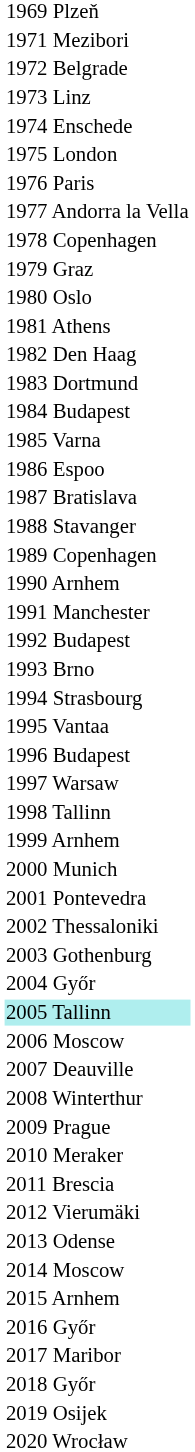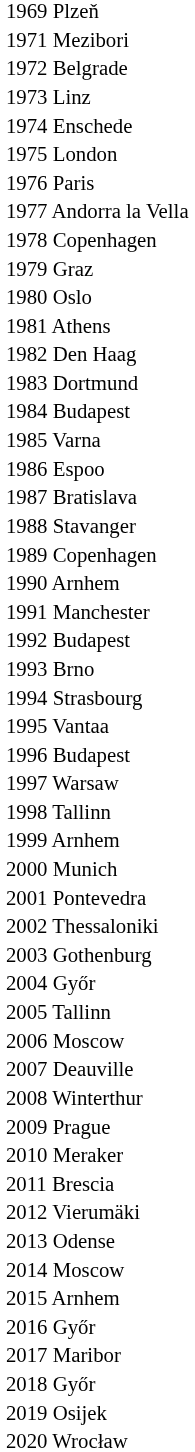(58, 1012) paleturquoise background -> (58, 1012) no background
